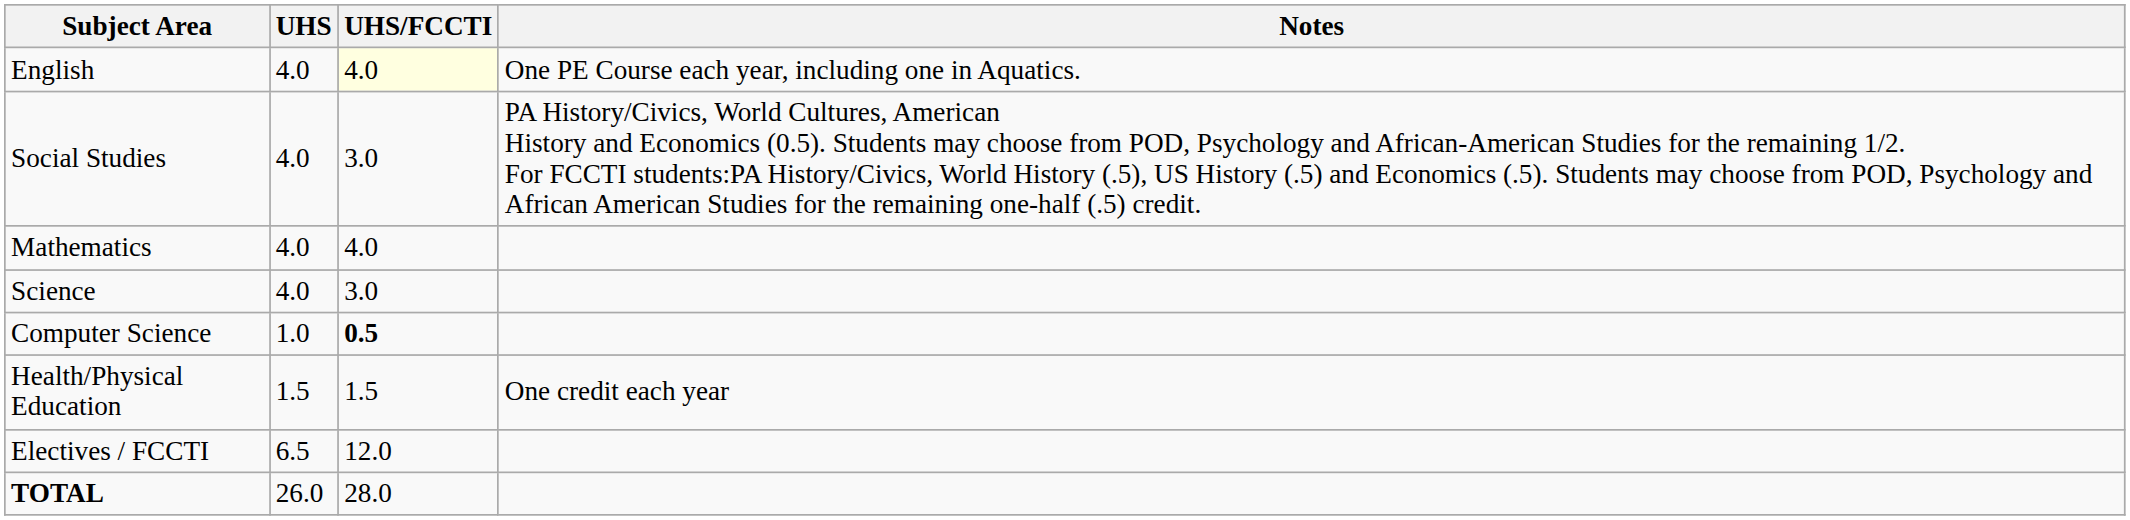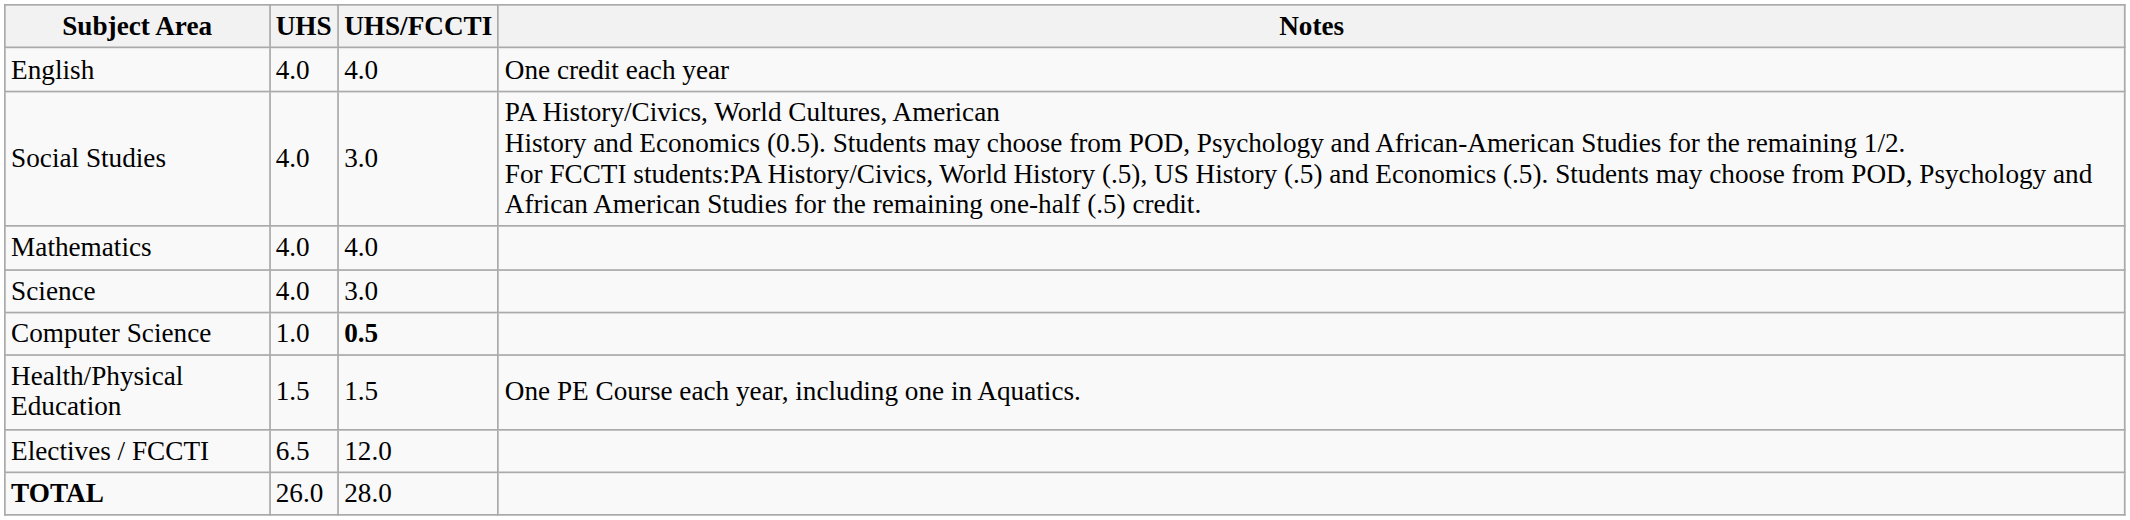(361, 69) lightyellow background -> (361, 69) no background
(793, 69) One PE Course each year, including one in Aquatics. -> (617, 69) One credit each year
(617, 391) One credit each year -> (793, 391) One PE Course each year, including one in Aquatics.
